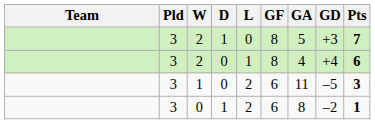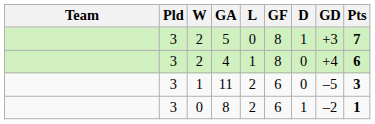columns swapped: (224, 15) <-> (302, 15)
